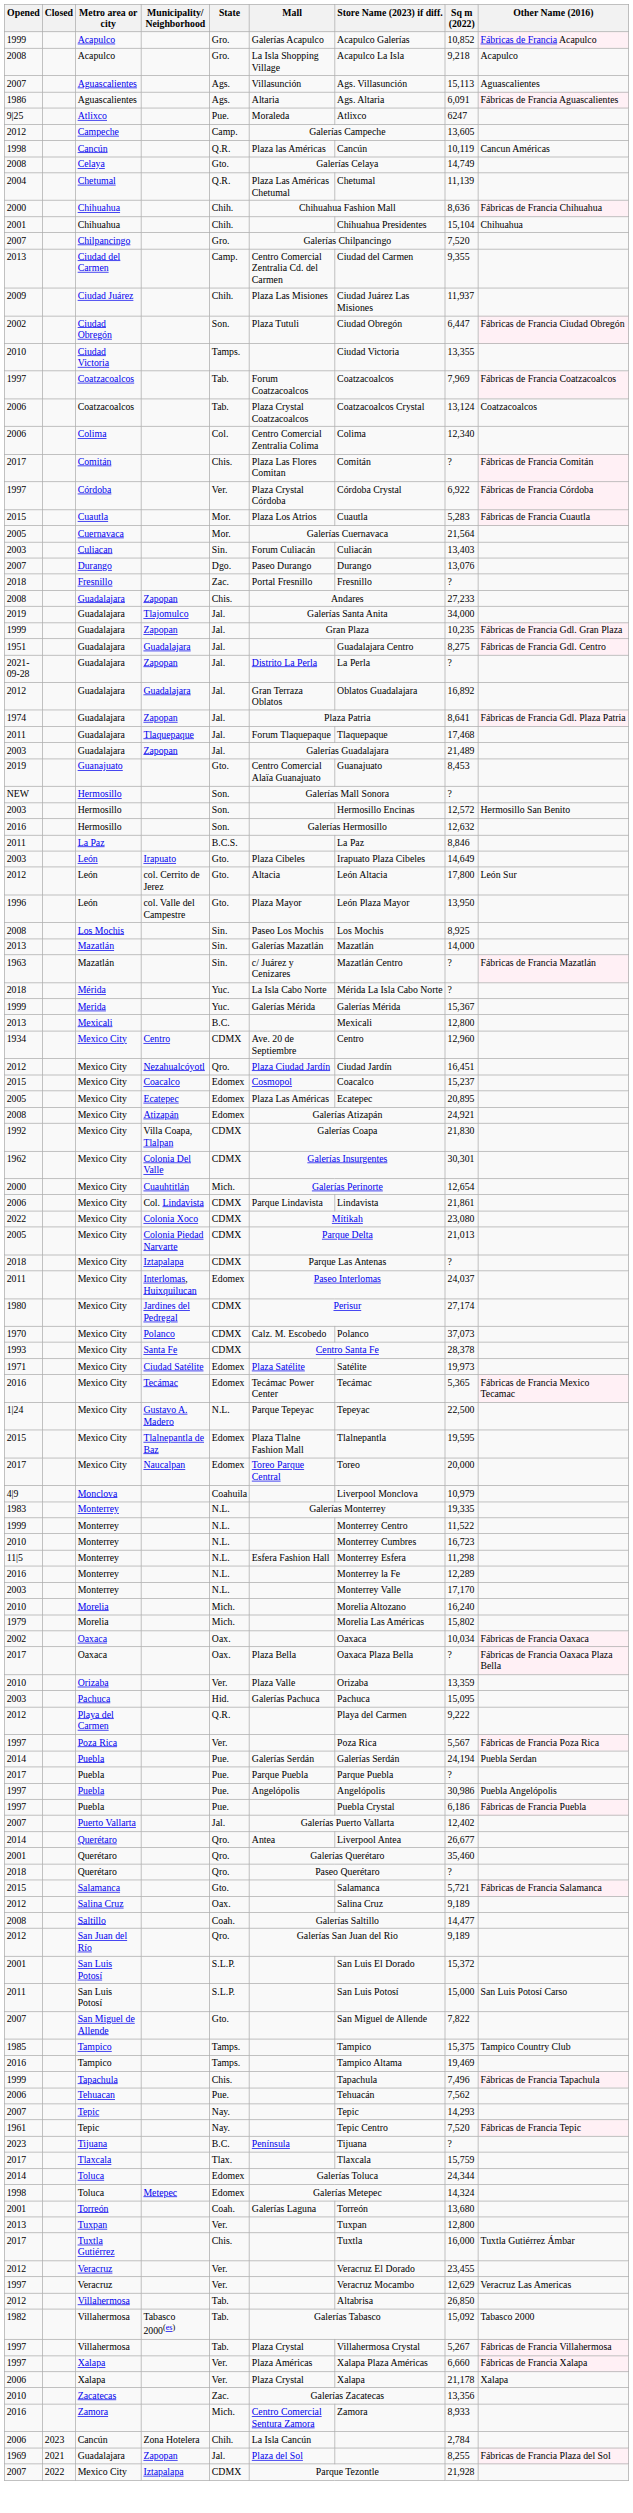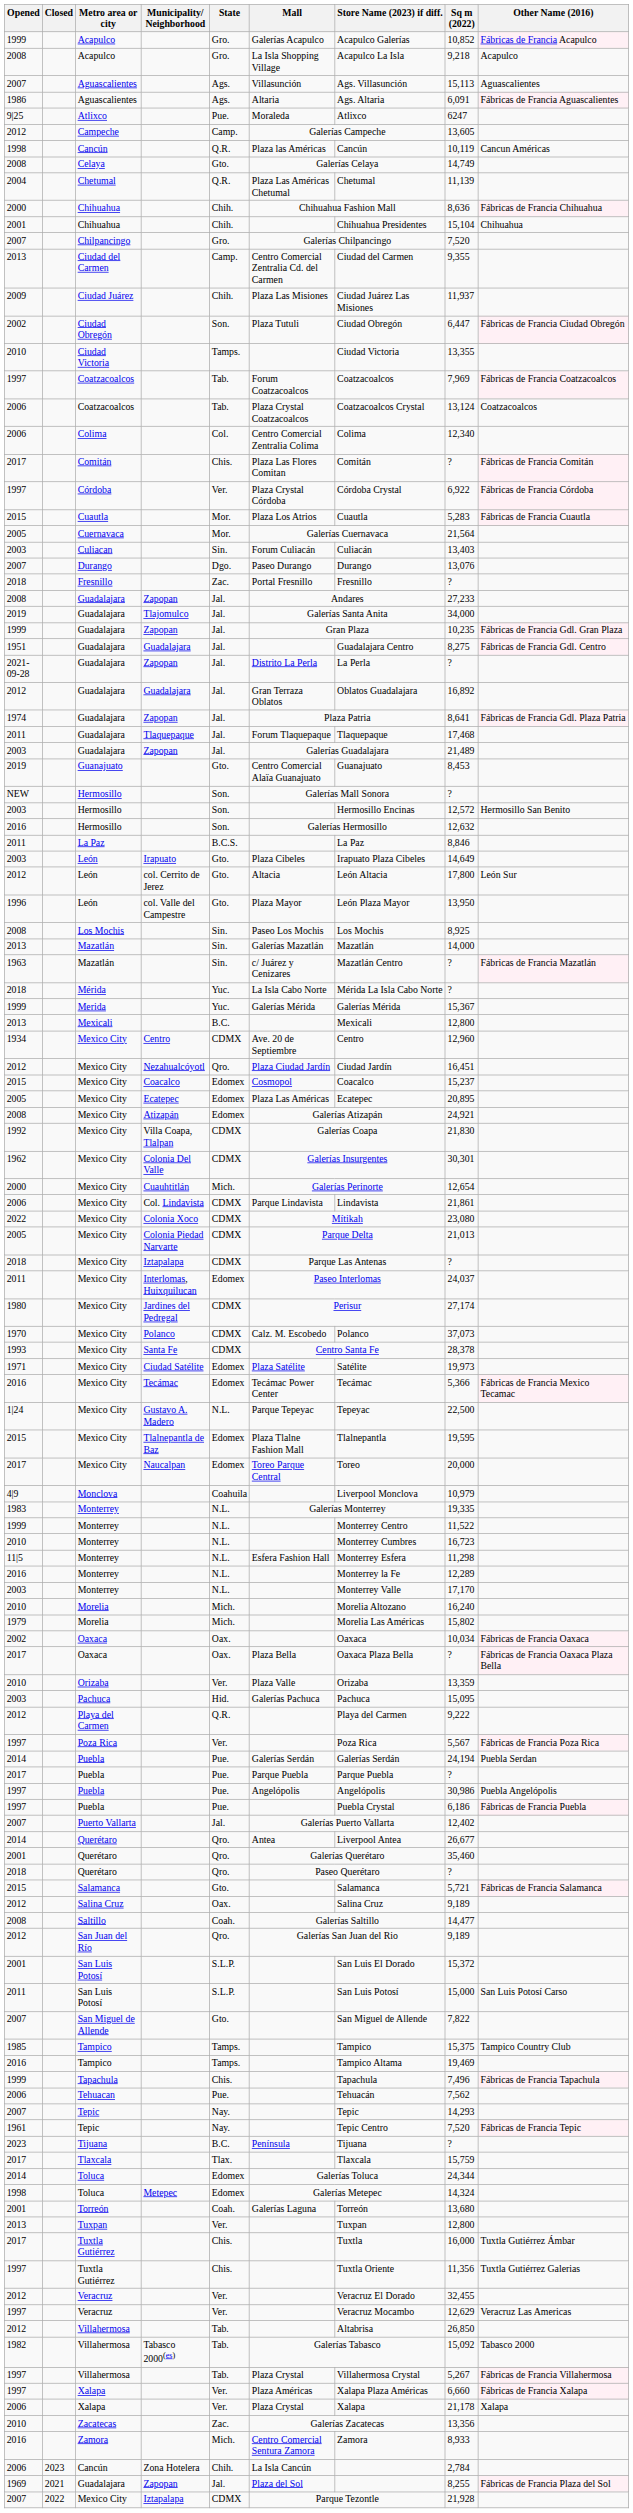(222, 598) Chis. -> (218, 598) Jal.
(459, 1382) 5,365 -> (459, 1382) 5,366
+ row: (16, 2268)
(461, 2268) 23,455 -> (461, 2296) 32,455
